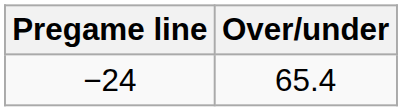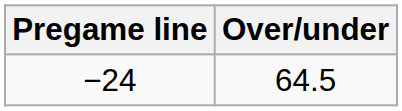(306, 79) 65.4 -> (306, 79) 64.5
